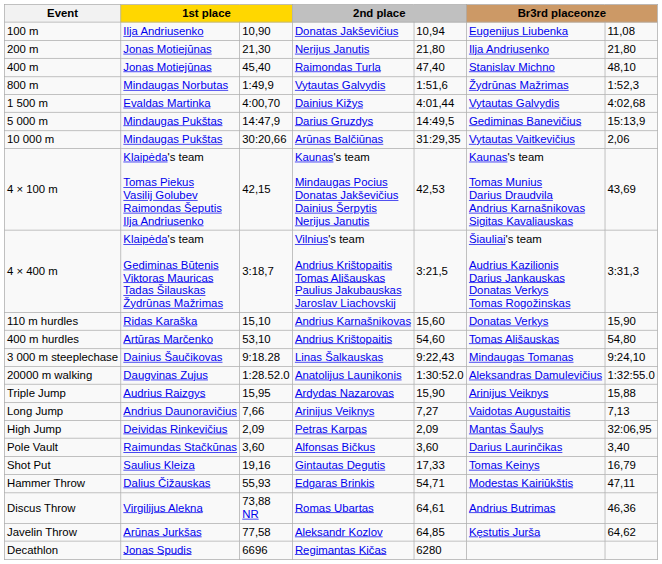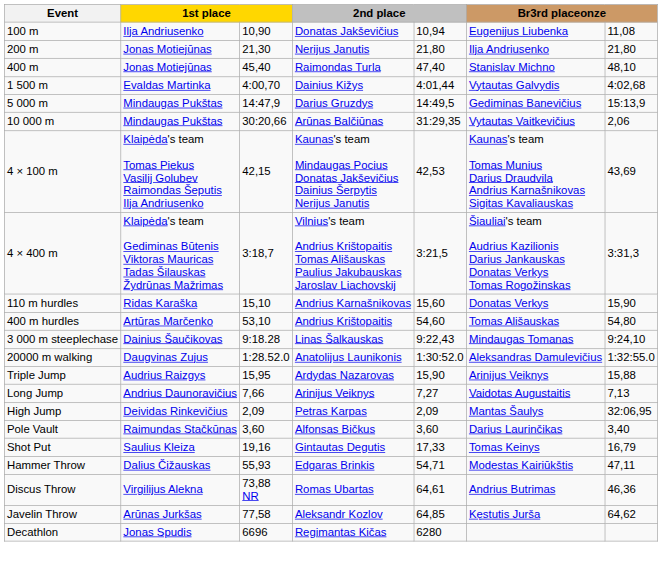- row: (23, 85)
